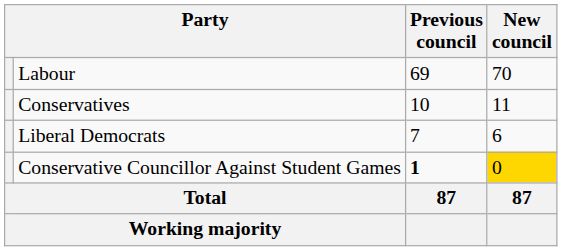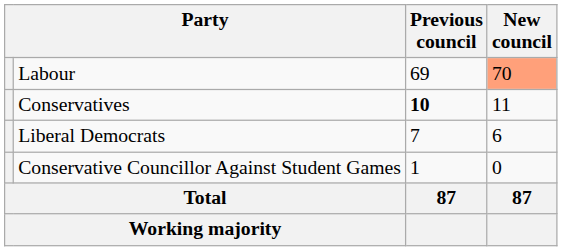(502, 73) no background -> (502, 73) lightsalmon background
(420, 104) normal -> (420, 104) bold
(415, 167) bold -> (415, 167) normal
(497, 167) gold background -> (497, 167) no background
